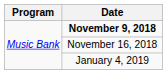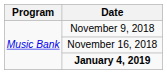(112, 28) bold -> (112, 28) normal
(112, 61) normal -> (112, 61) bold
